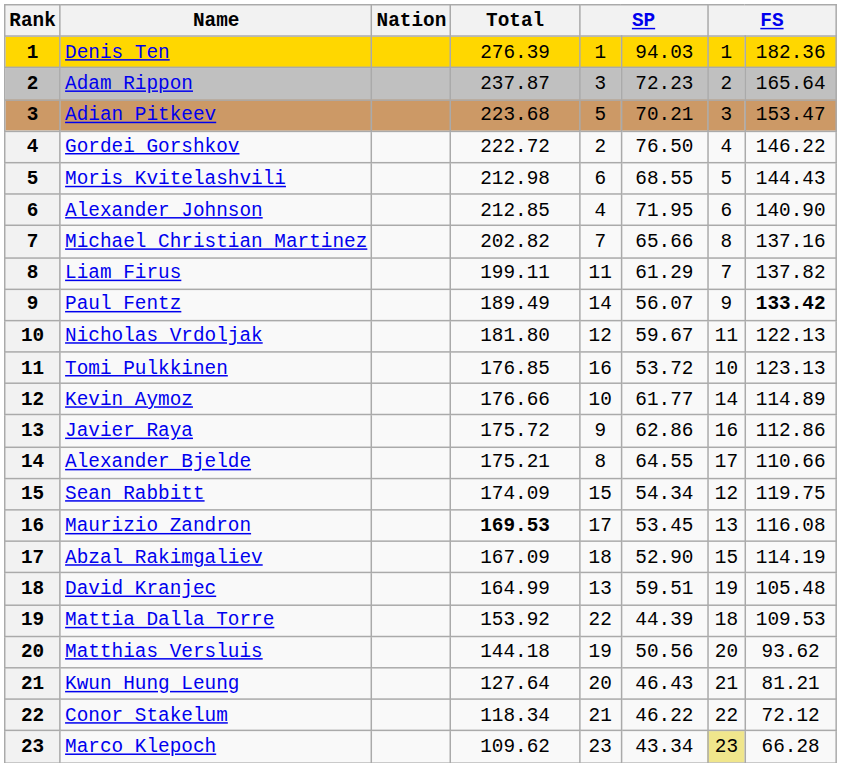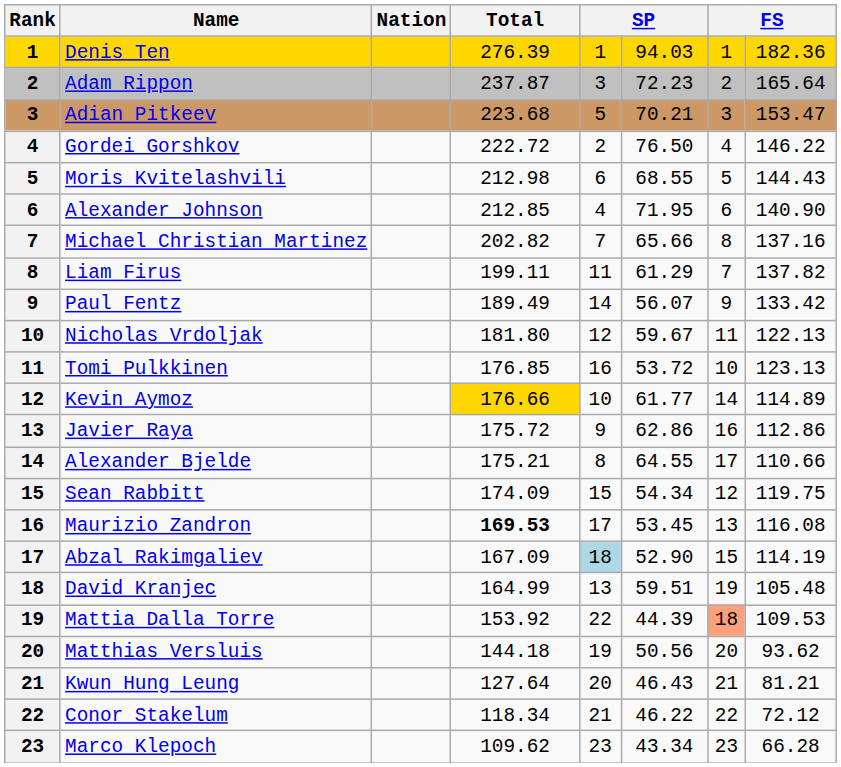(791, 305) bold -> (791, 305) normal
(515, 399) no background -> (515, 399) gold background
(600, 557) no background -> (600, 557) lightblue background
(726, 620) no background -> (726, 620) lightsalmon background
(726, 747) khaki background -> (726, 747) no background
